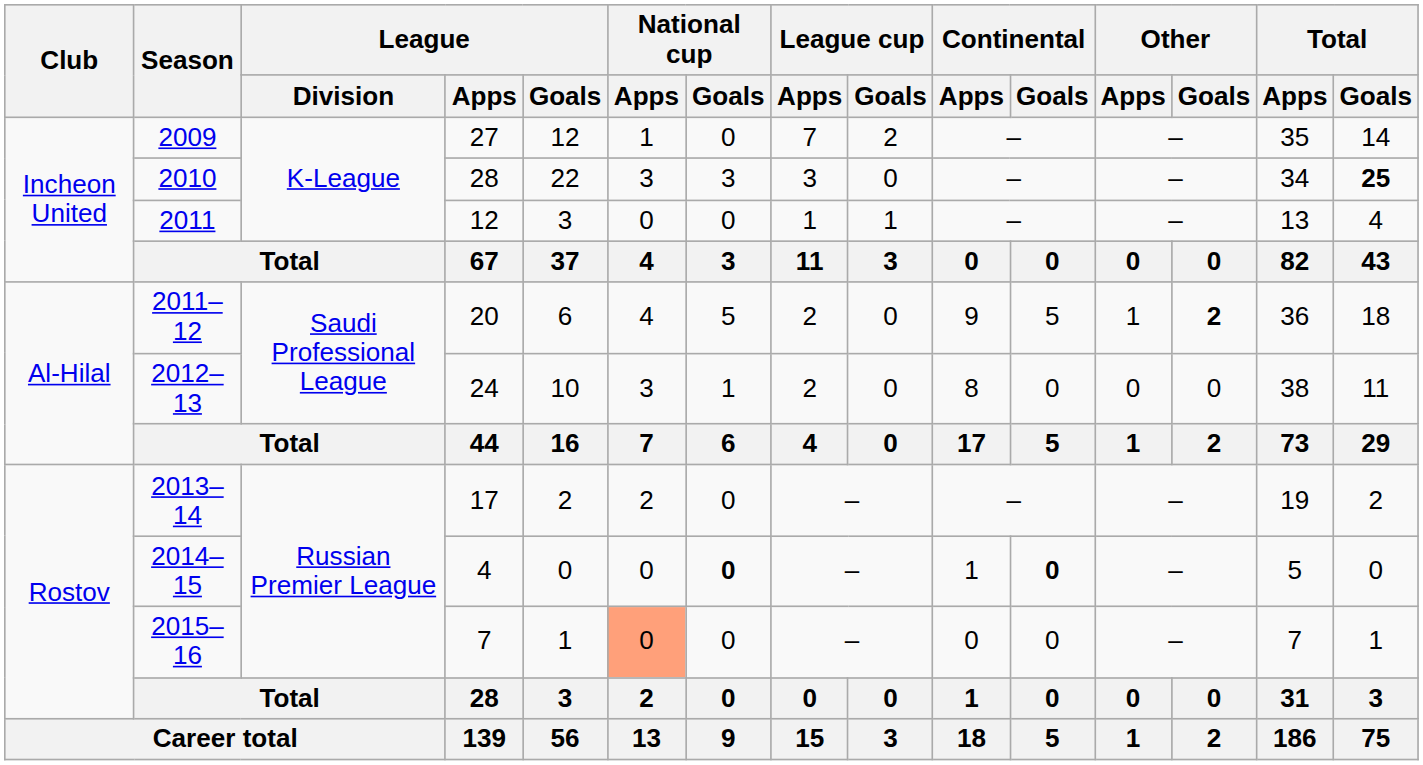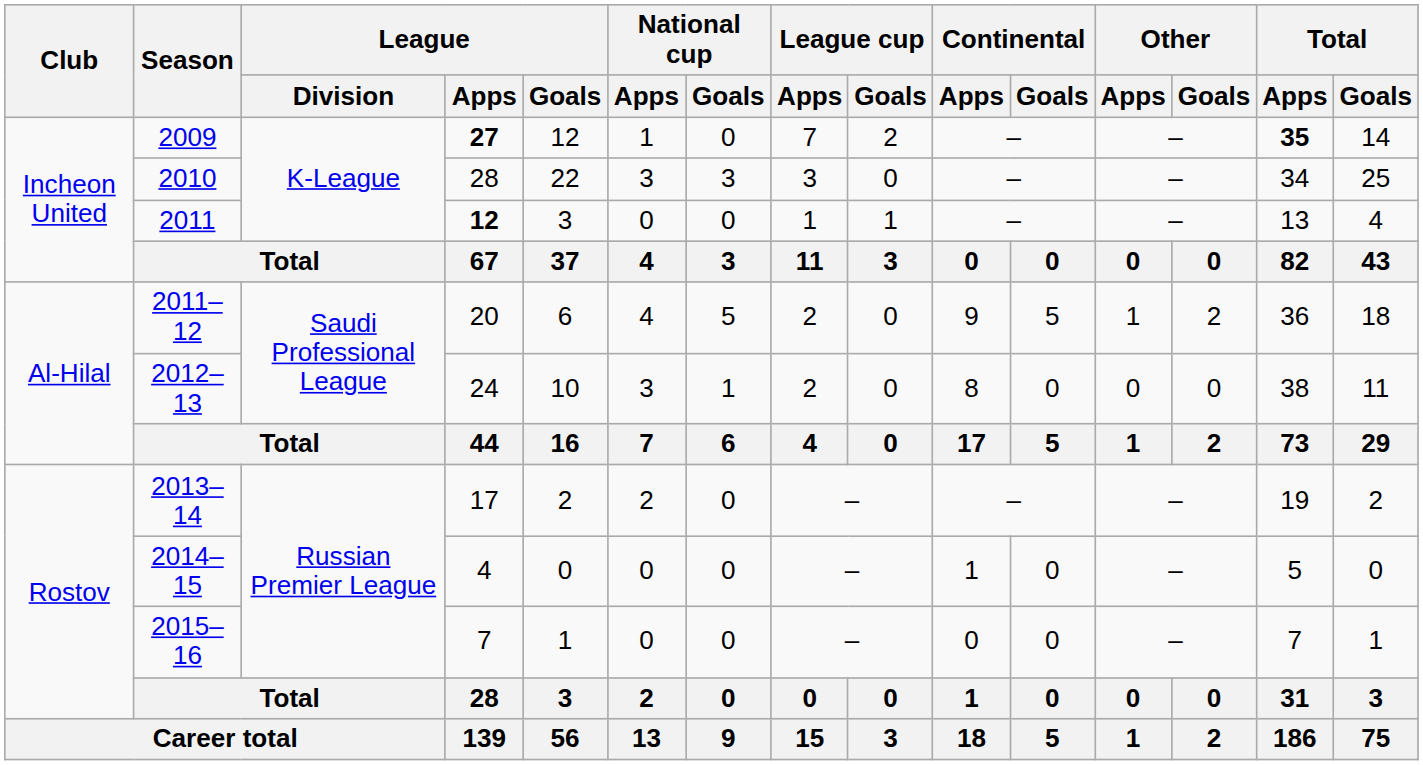(484, 137) normal -> (484, 137) bold
(1295, 137) normal -> (1295, 137) bold
(1376, 178) bold -> (1376, 178) normal
(484, 219) normal -> (484, 219) bold
(1214, 317) bold -> (1214, 317) normal
(728, 570) bold -> (728, 570) normal
(1052, 570) bold -> (1052, 570) normal
(646, 641) lightsalmon background -> (646, 641) no background
